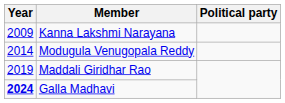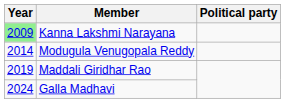(20, 32) no background -> (20, 32) lightgreen background
(20, 88) bold -> (20, 88) normal
